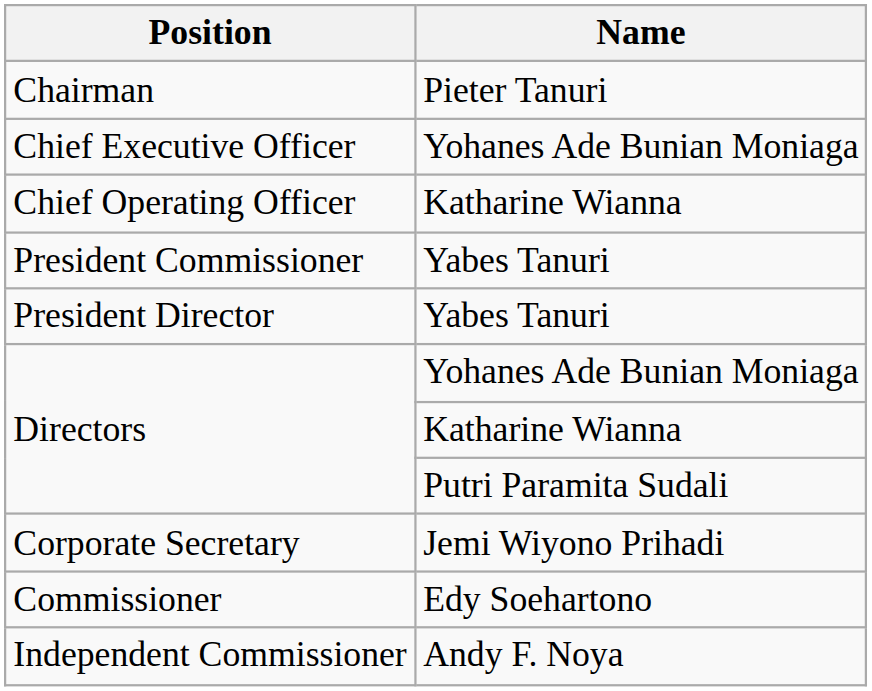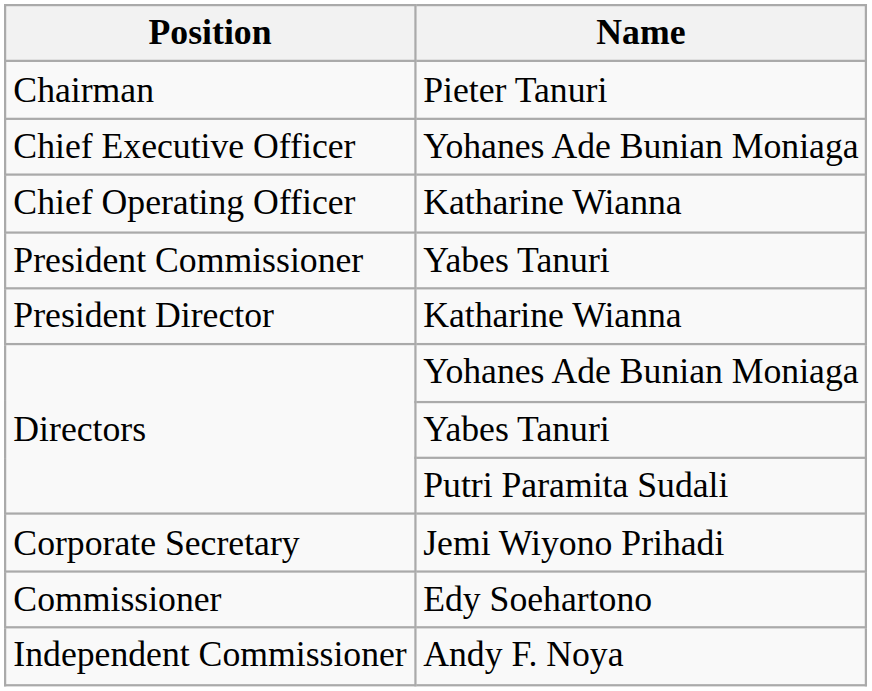(516, 315) Yabes Tanuri -> (552, 315) Katharine Wianna
(552, 428) Katharine Wianna -> (516, 428) Yabes Tanuri
